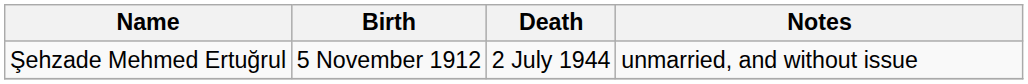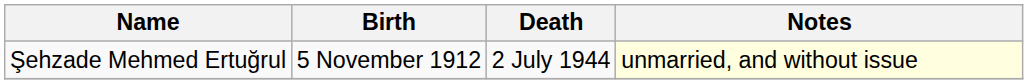(770, 59) no background -> (770, 59) lightyellow background
